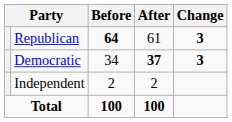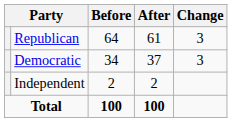(111, 38) bold -> (111, 38) normal
(200, 38) bold -> (200, 38) normal
(154, 60) bold -> (154, 60) normal
(200, 60) bold -> (200, 60) normal
